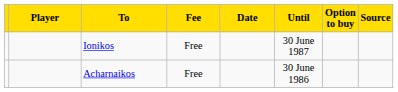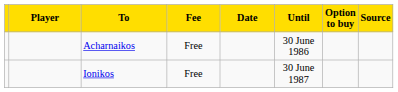rows swapped: (99, 46) <-> (109, 73)
